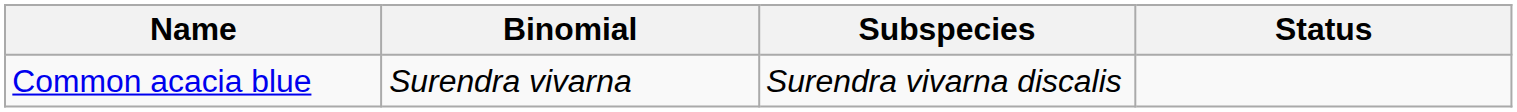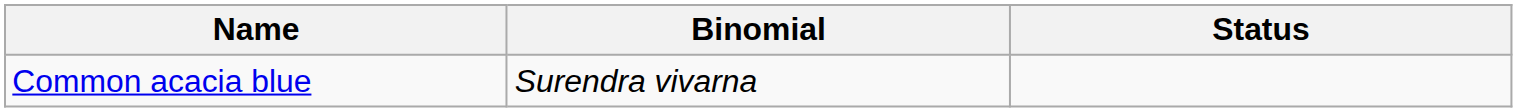- column: (947, 29)
